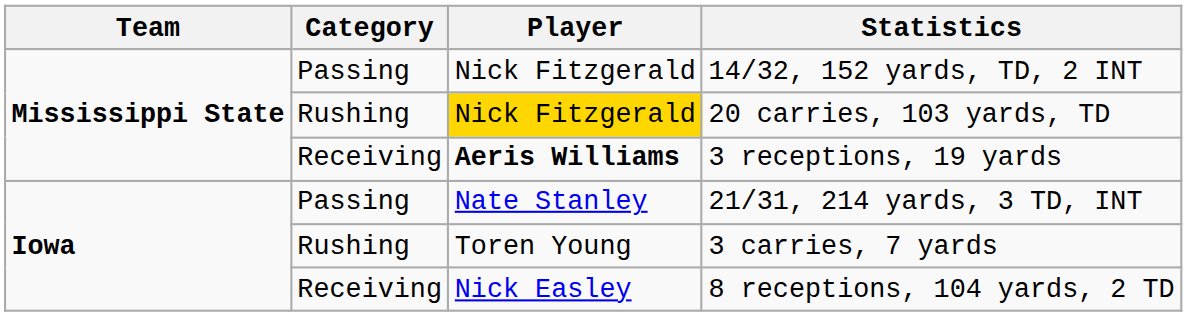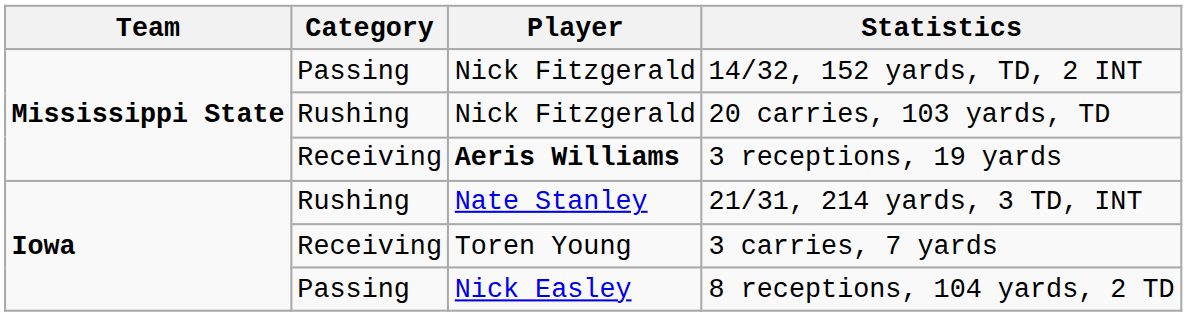(575, 115) gold background -> (575, 115) no background
(354, 202) Passing -> (354, 202) Rushing
(354, 246) Rushing -> (370, 246) Receiving
(370, 290) Receiving -> (354, 290) Passing
